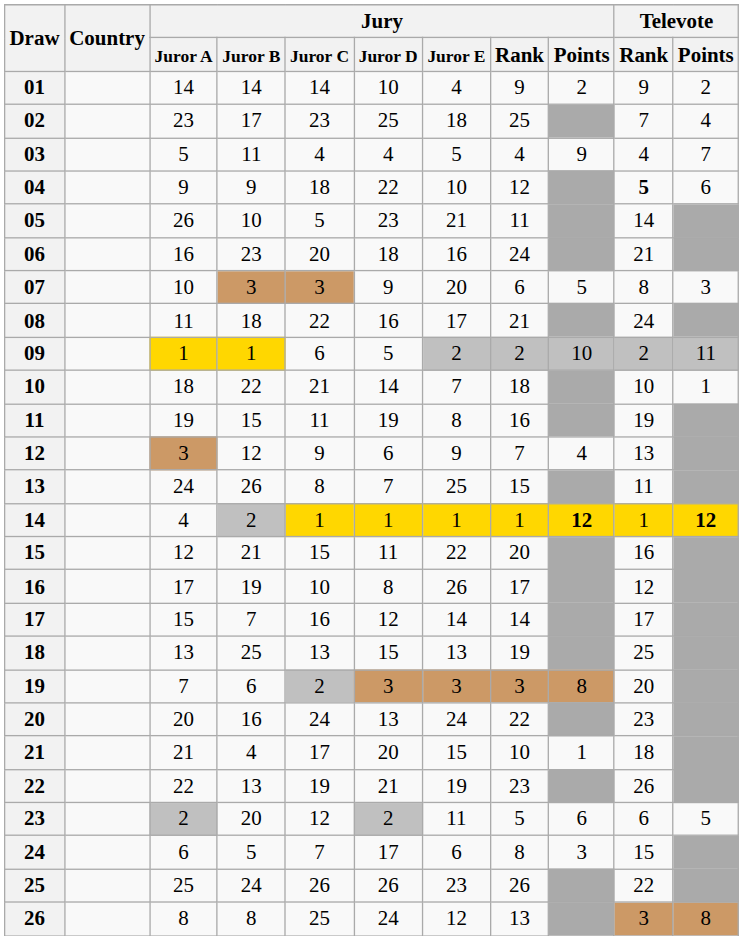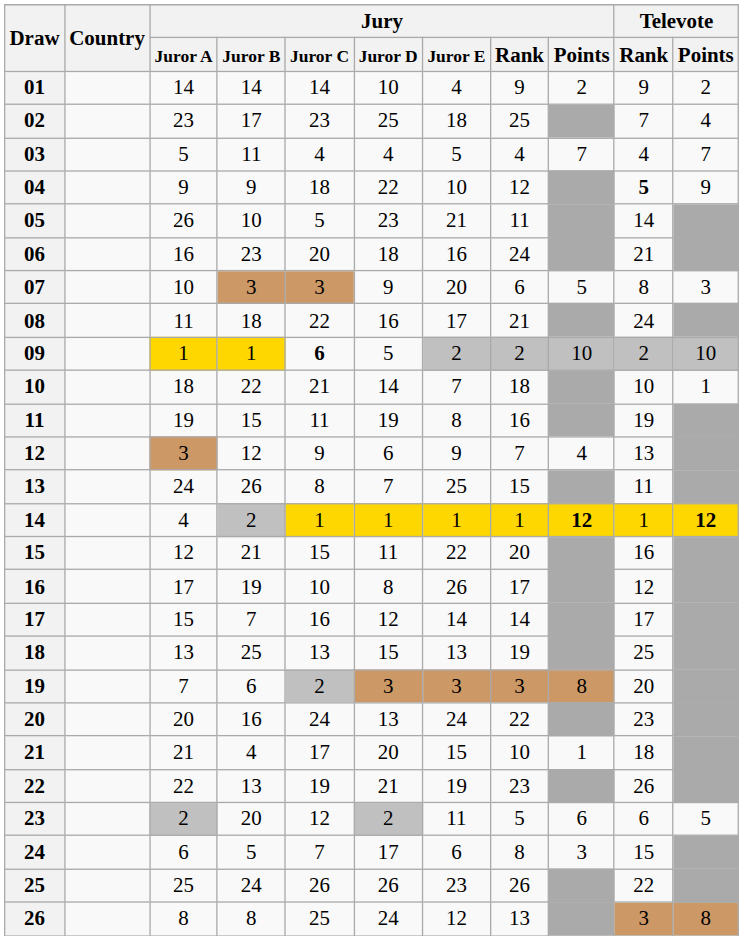(582, 154) 9 -> (582, 154) 7
(706, 187) 6 -> (706, 187) 9
(320, 353) normal -> (320, 353) bold
(706, 353) 11 -> (706, 353) 10
